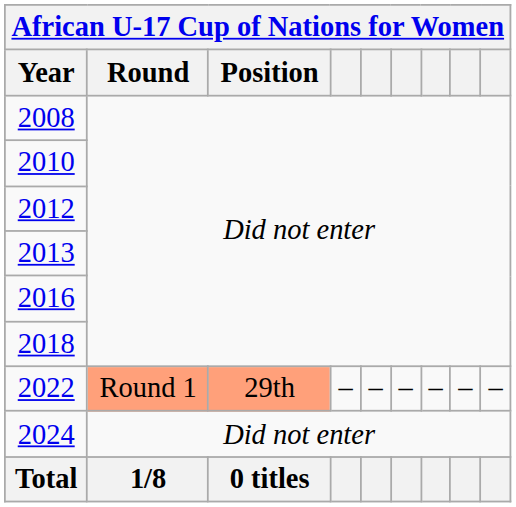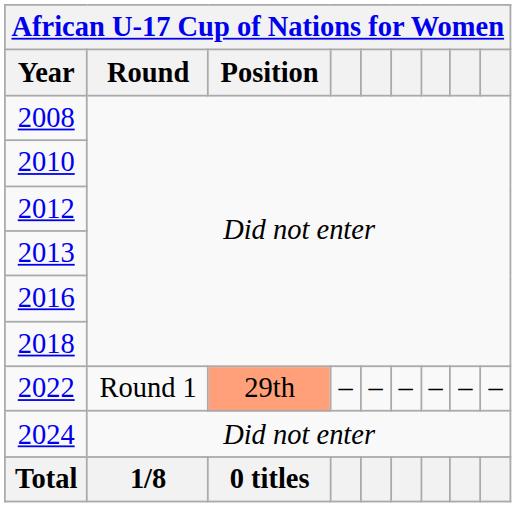(148, 388) lightsalmon background -> (148, 388) no background
